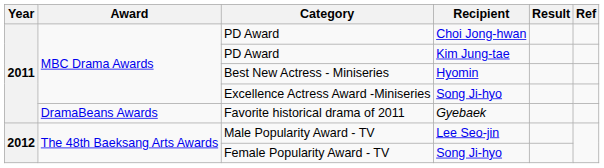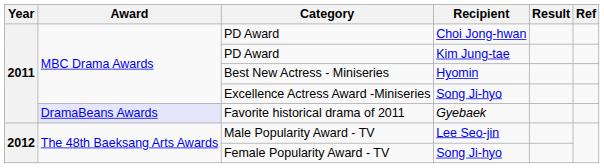(99, 113) no background -> (99, 113) lavender background
